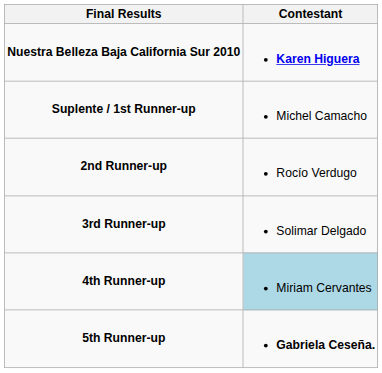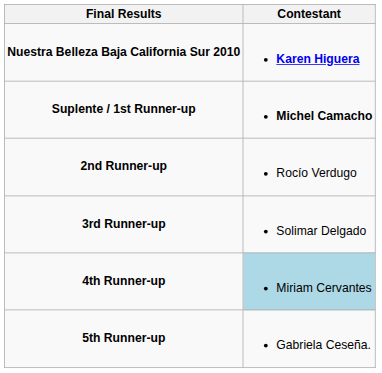(310, 116) normal -> (309, 116) bold
(310, 346) bold -> (309, 346) normal
